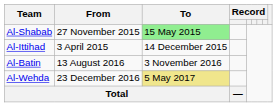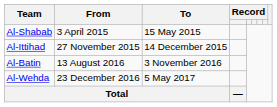(98, 32) 27 November 2015 -> (82, 32) 3 April 2015
(172, 32) lightgreen background -> (172, 32) no background
(82, 47) 3 April 2015 -> (98, 47) 27 November 2015
(170, 78) khaki background -> (170, 78) no background
